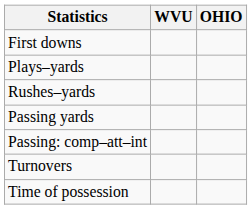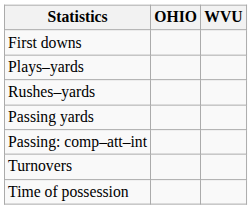columns swapped: (173, 17) <-> (221, 17)
